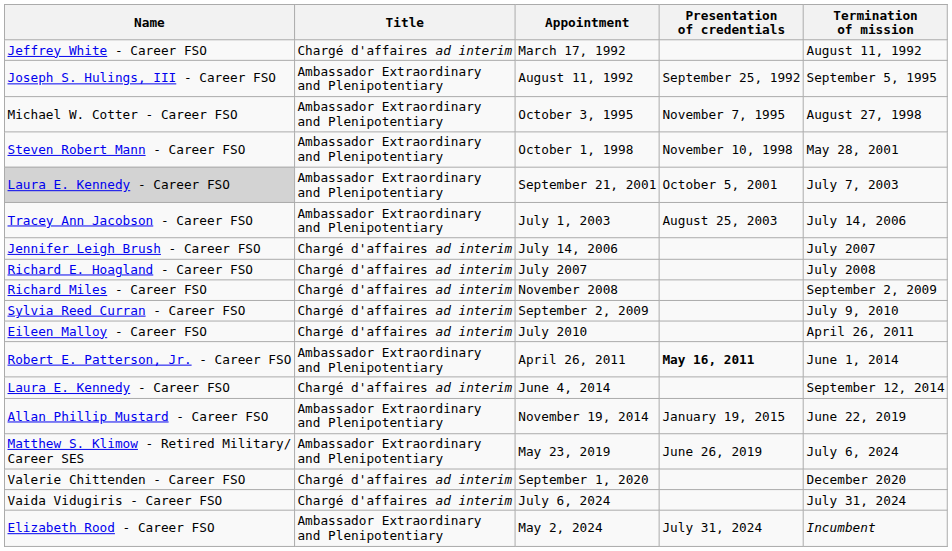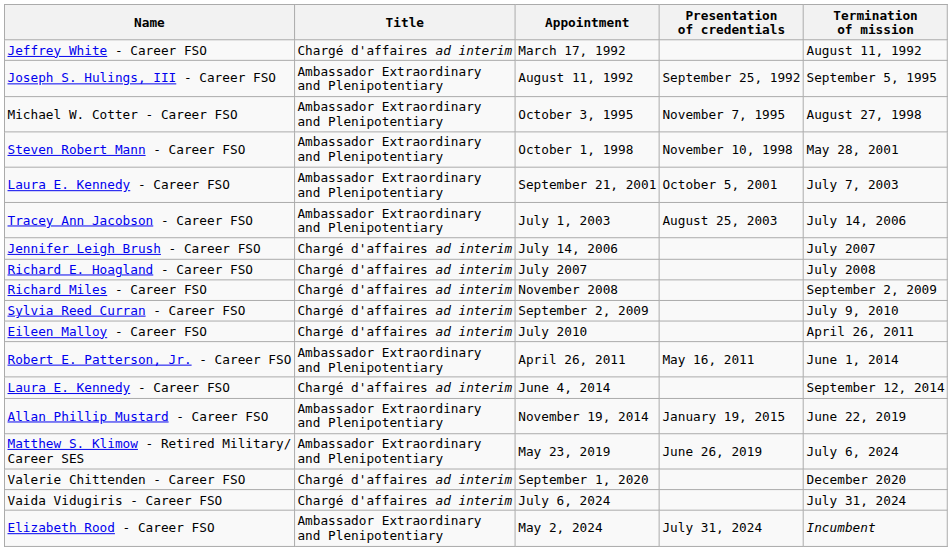(119, 185) lightgrey background -> (119, 185) no background
(708, 360) bold -> (708, 360) normal
